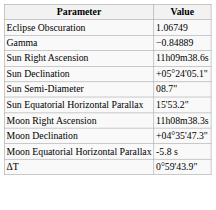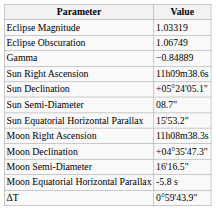+ row: (43, 27)
+ row: (49, 167)
